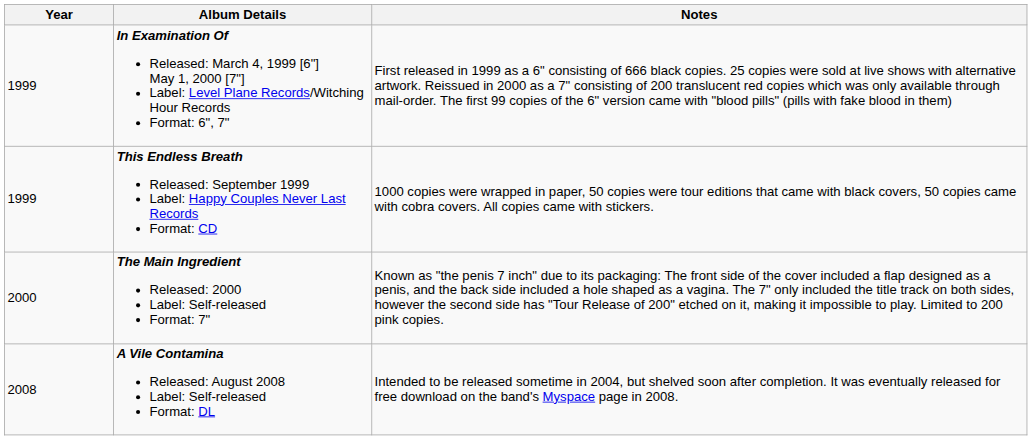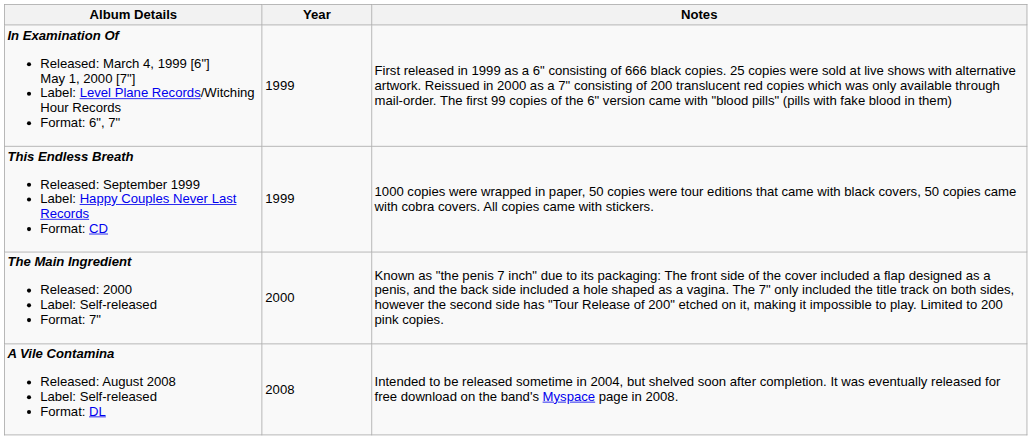columns swapped: (59, 14) <-> (243, 14)
